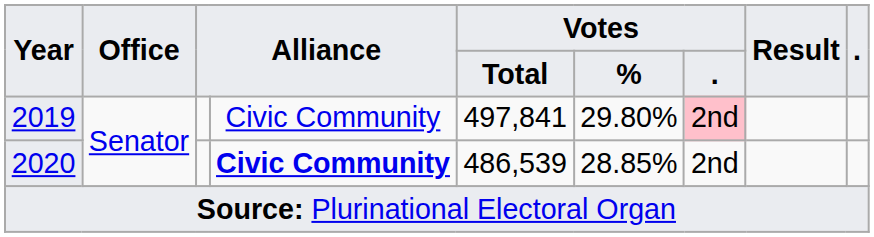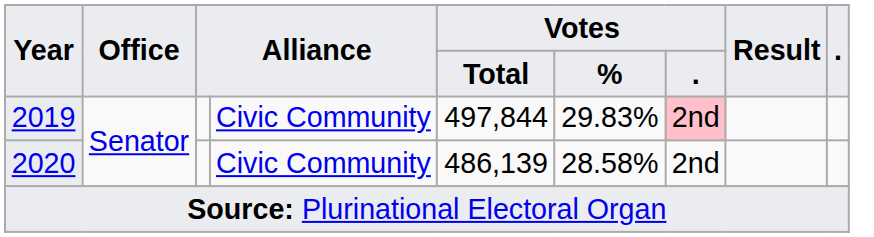(515, 119) 497,841 -> (496, 119) 497,844
(629, 119) 29.80% -> (610, 119) 29.83%
(333, 164) bold -> (323, 164) normal
(515, 164) 486,539 -> (496, 164) 486,139
(629, 164) 28.85% -> (610, 164) 28.58%
